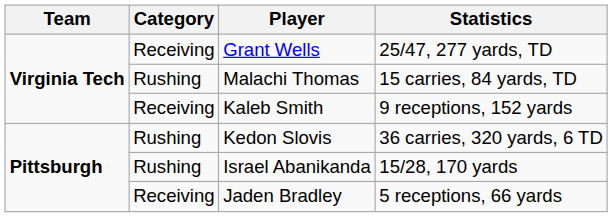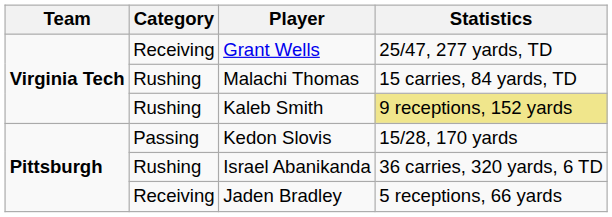(174, 108) Receiving -> (167, 108) Rushing
(476, 108) no background -> (476, 108) khaki background
(167, 137) Rushing -> (166, 137) Passing
(491, 137) 36 carries, 320 yards, 6 TD -> (448, 137) 15/28, 170 yards
(448, 166) 15/28, 170 yards -> (491, 166) 36 carries, 320 yards, 6 TD
